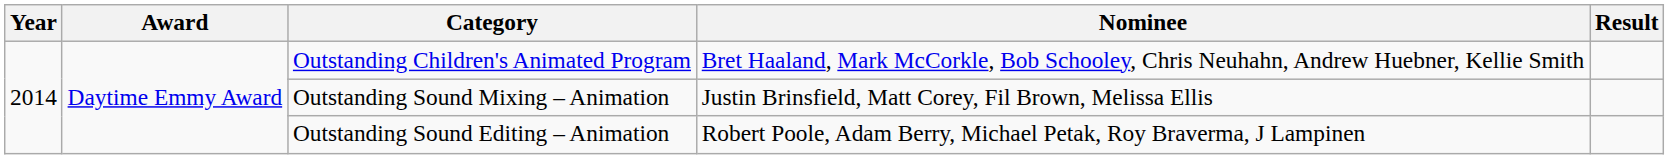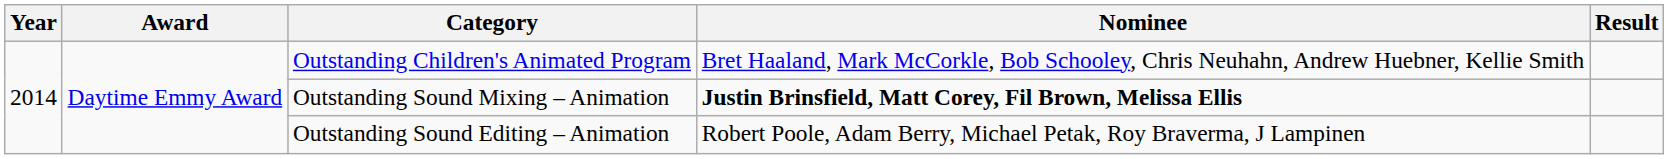(957, 97) normal -> (972, 97) bold
